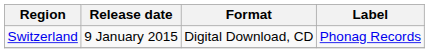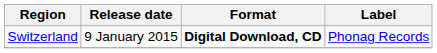(249, 36) normal -> (253, 36) bold
